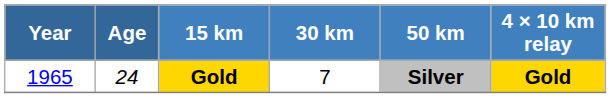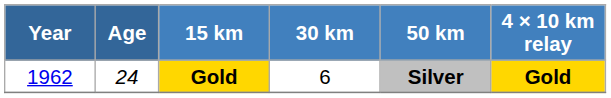(50, 77) 1965 -> (50, 77) 1962
(325, 77) 7 -> (325, 77) 6
